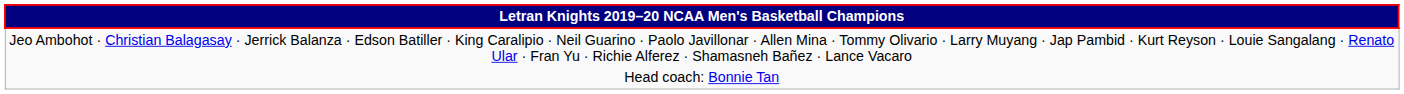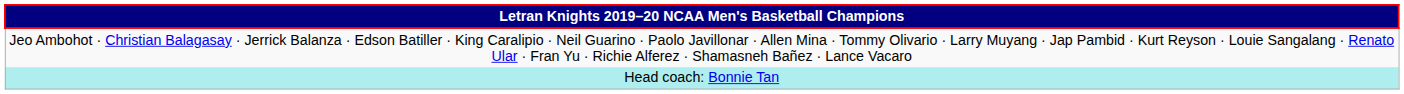(702, 77) no background -> (702, 77) paleturquoise background
